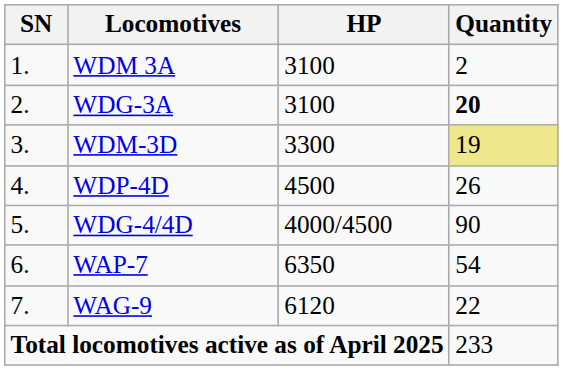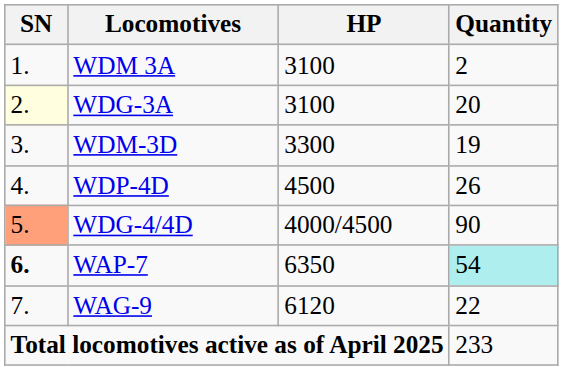(20, 104) no background -> (20, 104) lightyellow background
(468, 104) bold -> (468, 104) normal
(468, 144) khaki background -> (468, 144) no background
(20, 225) no background -> (20, 225) lightsalmon background
(20, 265) normal -> (20, 265) bold
(468, 265) no background -> (468, 265) paleturquoise background
